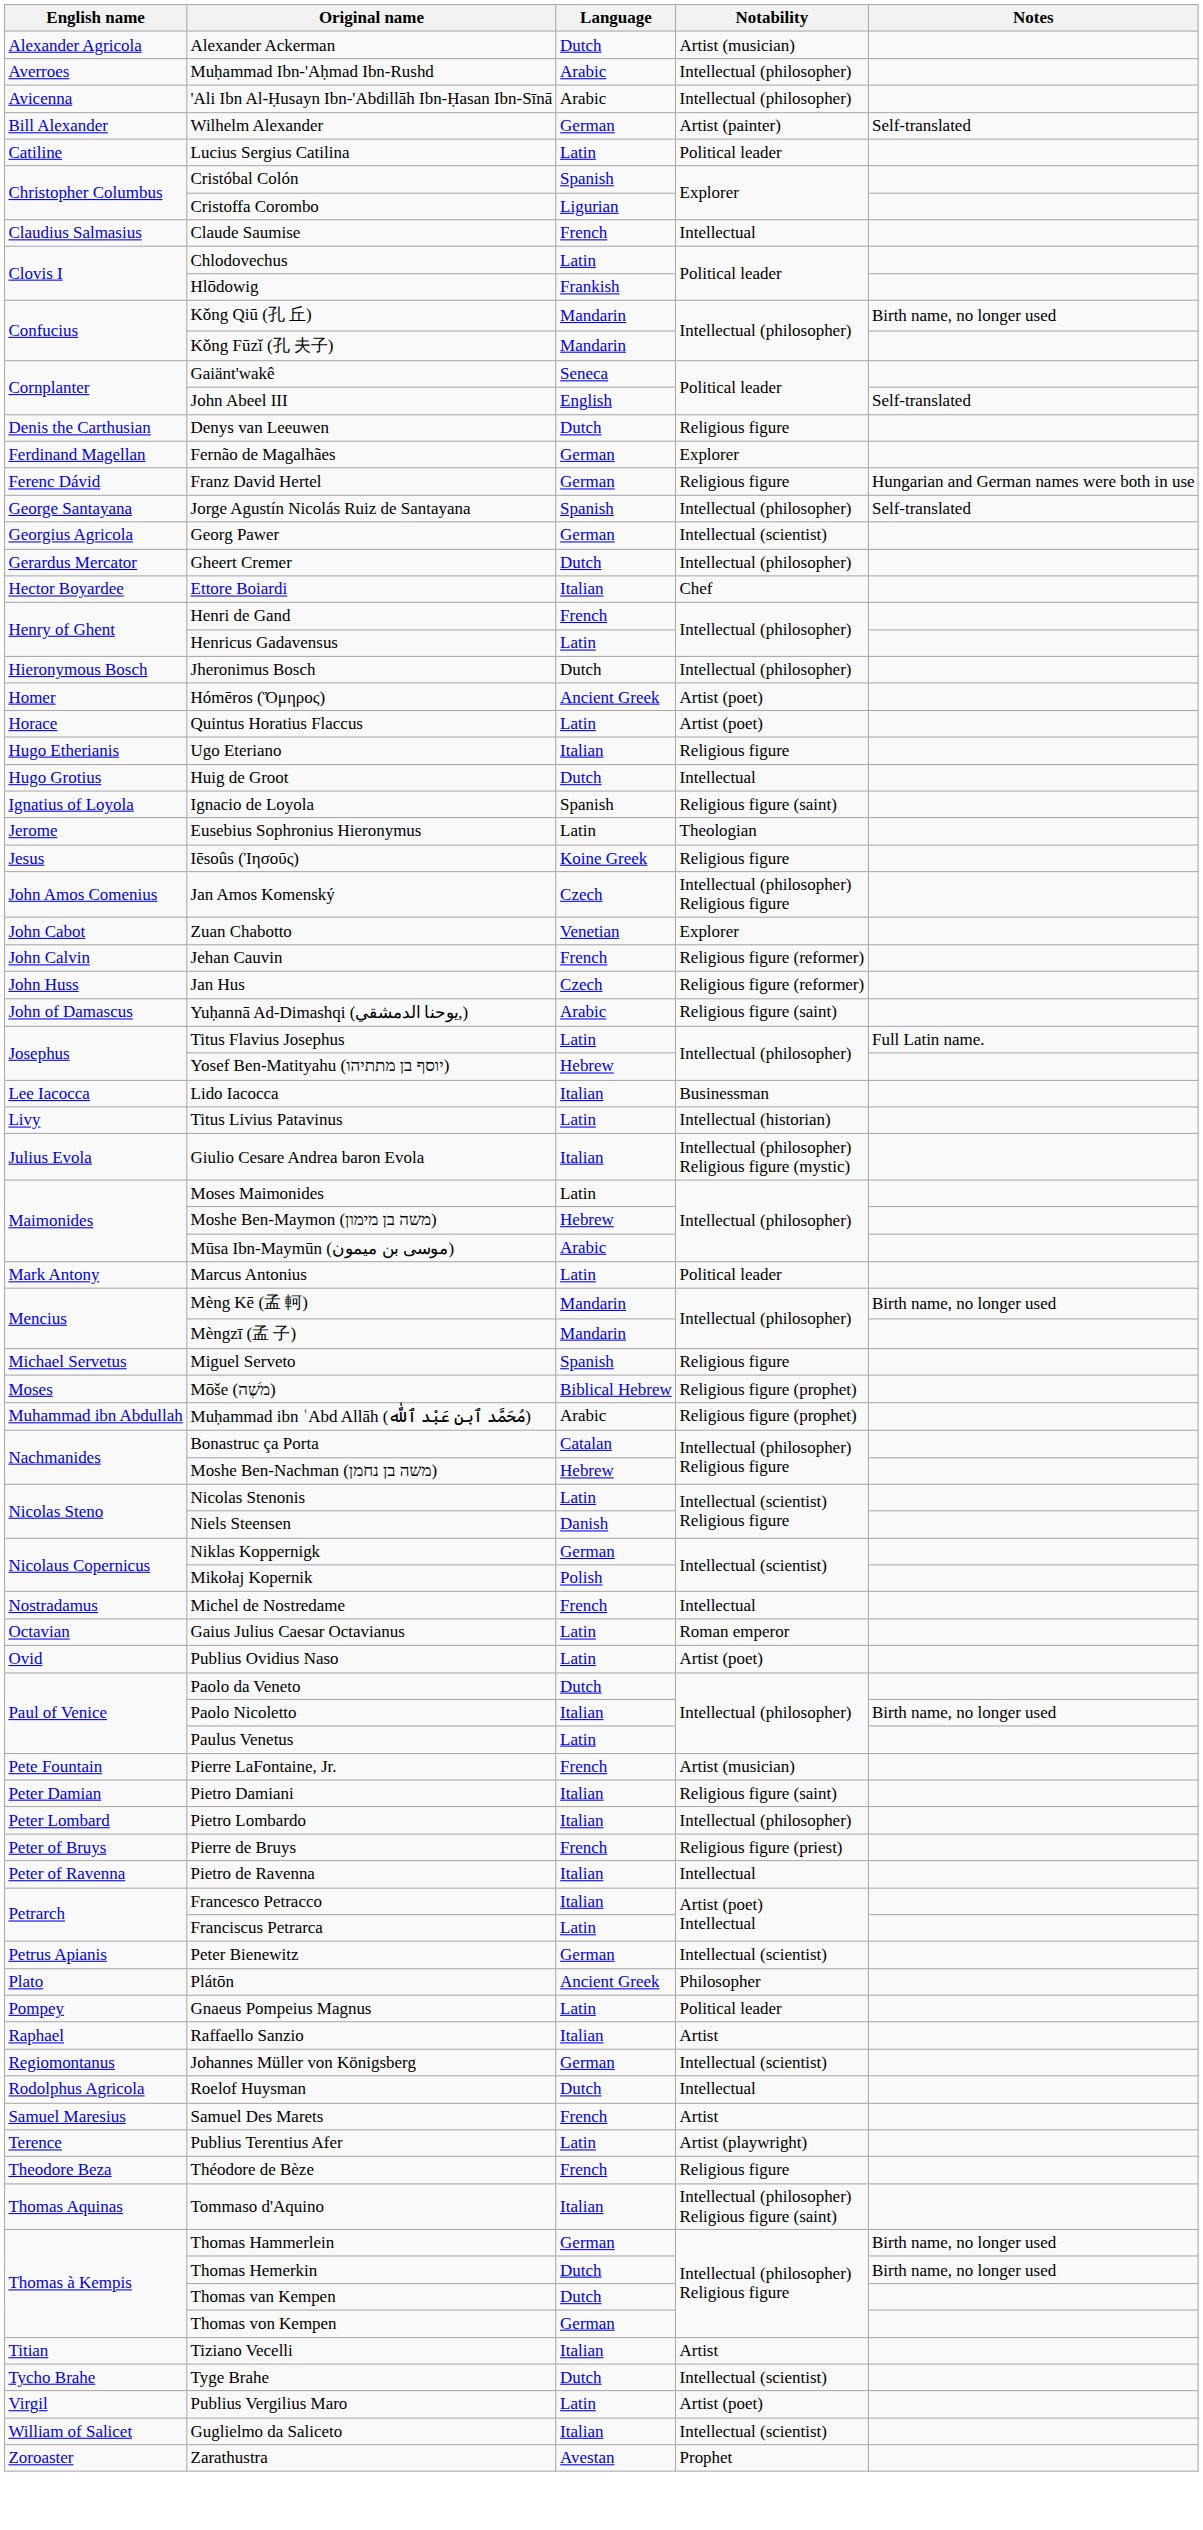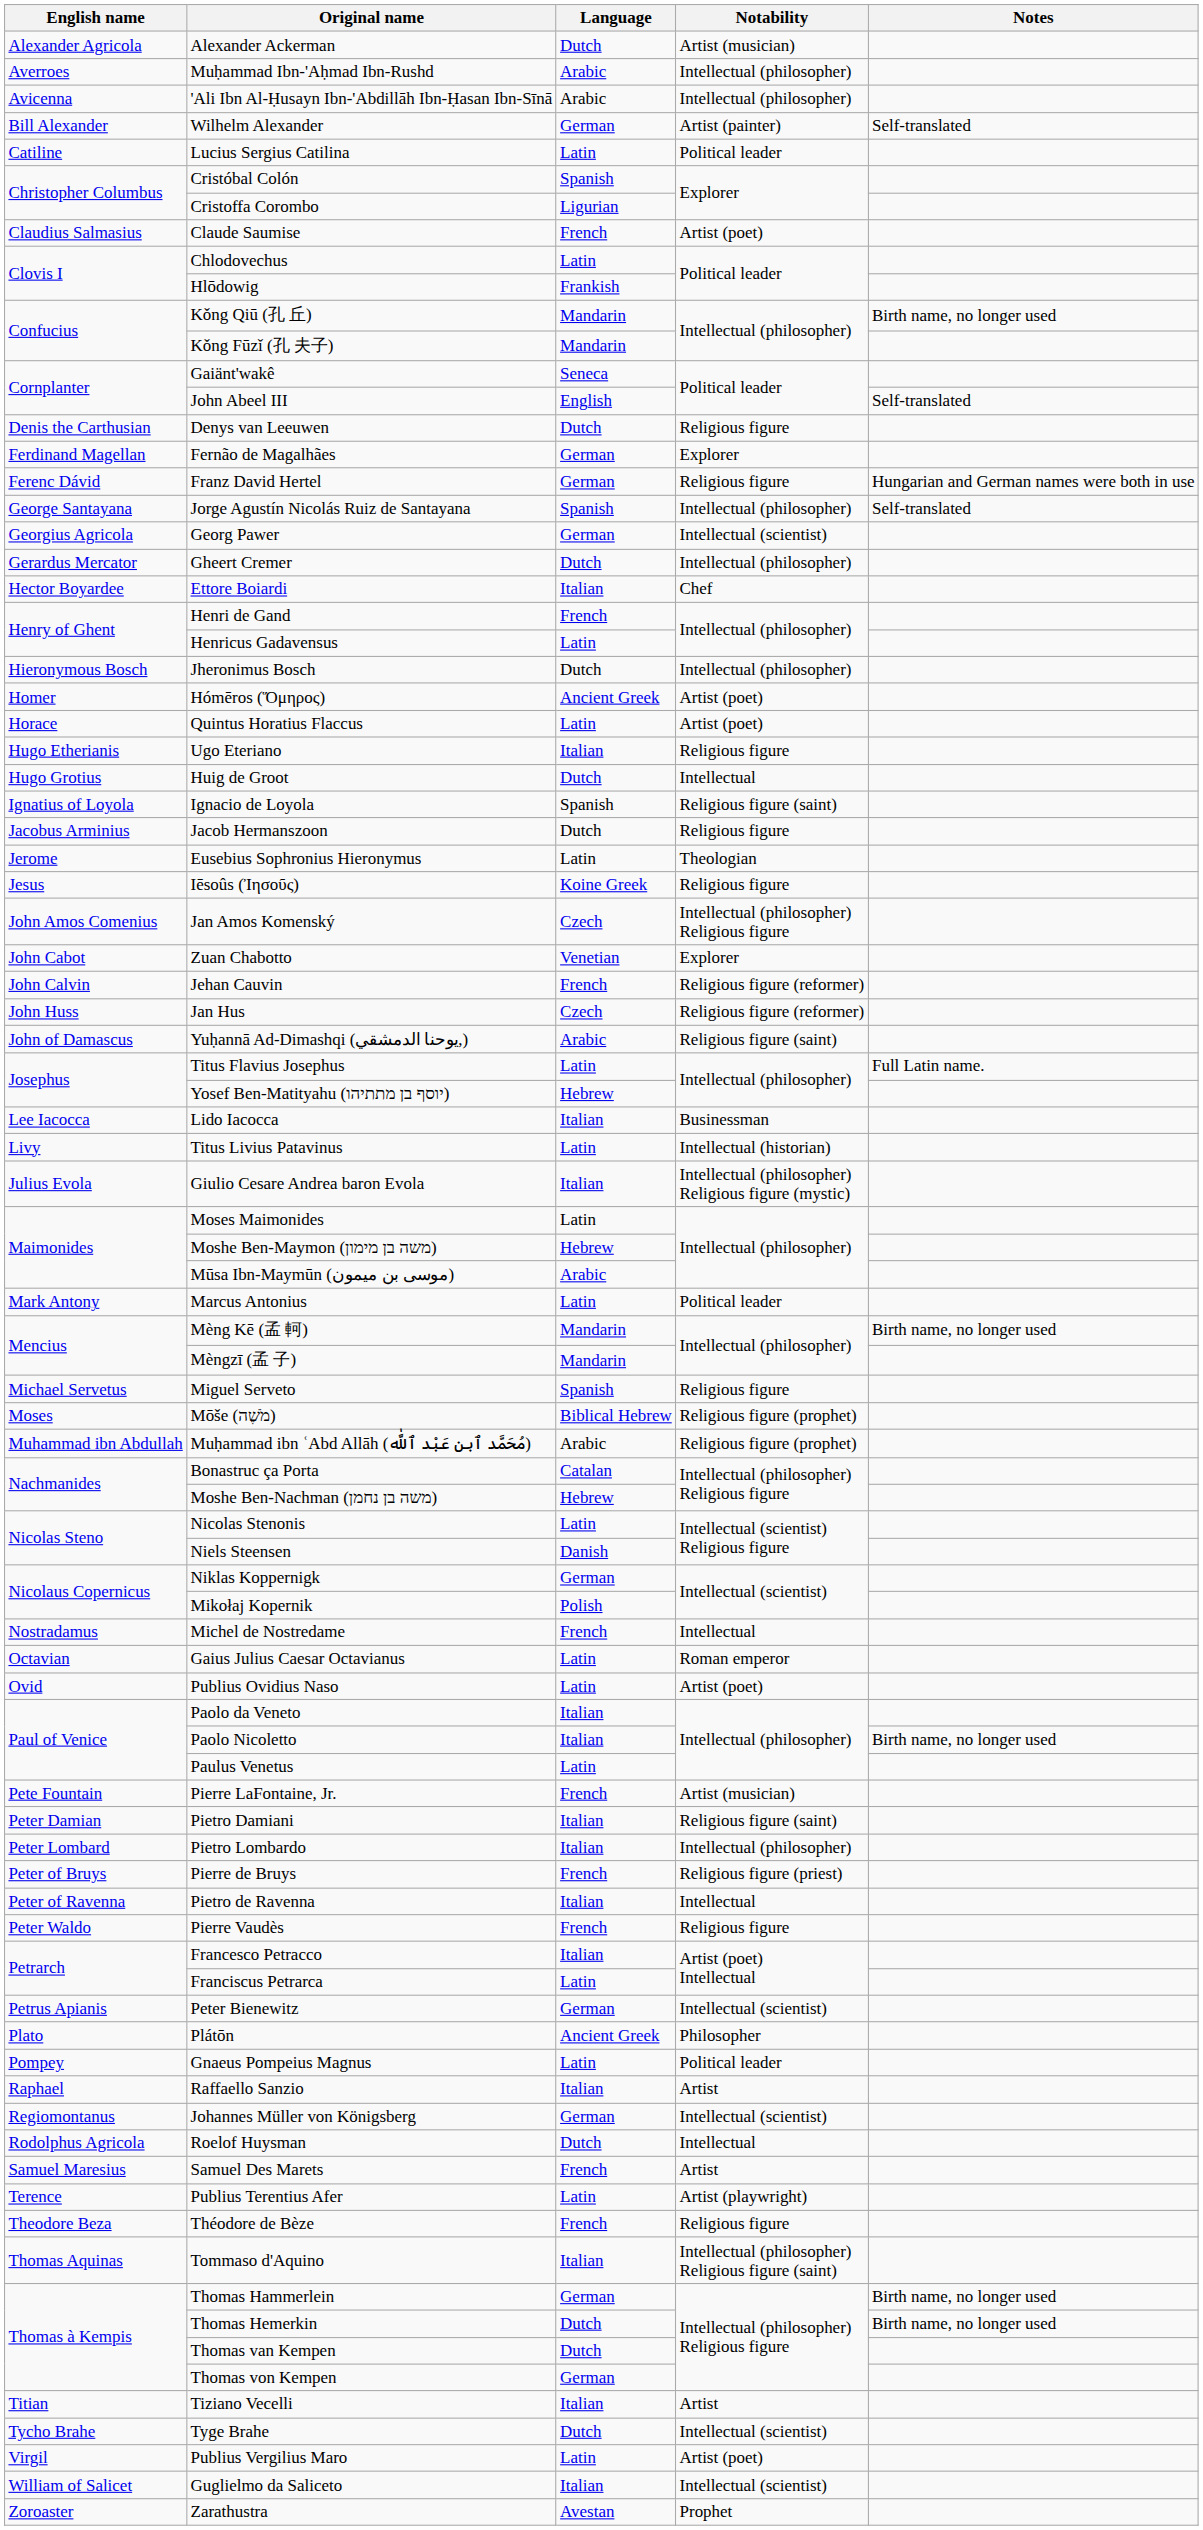(718, 233) Intellectual -> (721, 233) Artist (poet)
+ row: (259, 831)
(581, 1685) Dutch -> (582, 1712) Italian
+ row: (237, 1927)
